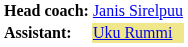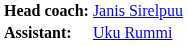(133, 32) khaki background -> (133, 32) no background
